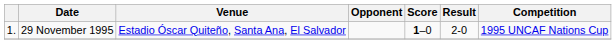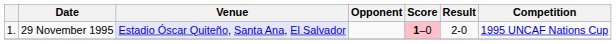(232, 30) no background -> (232, 30) lavender background
(422, 30) no background -> (422, 30) pink background
